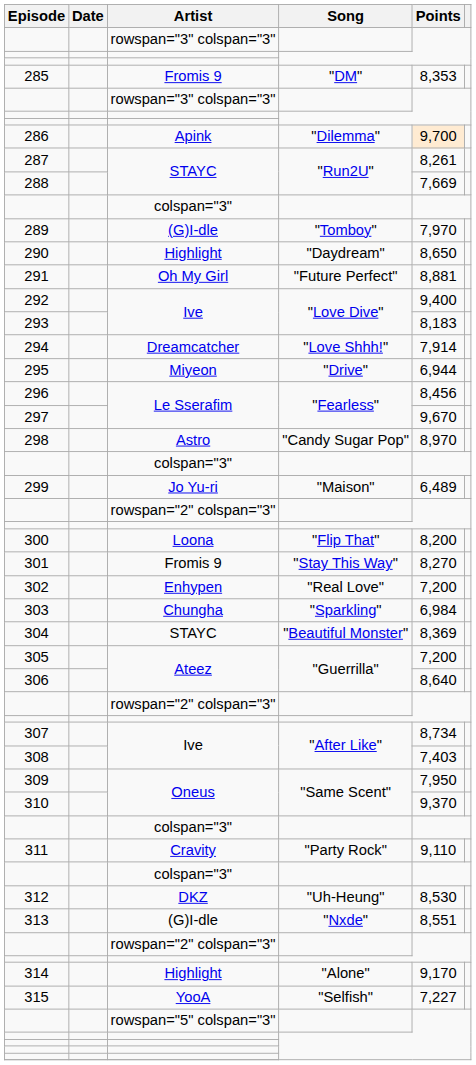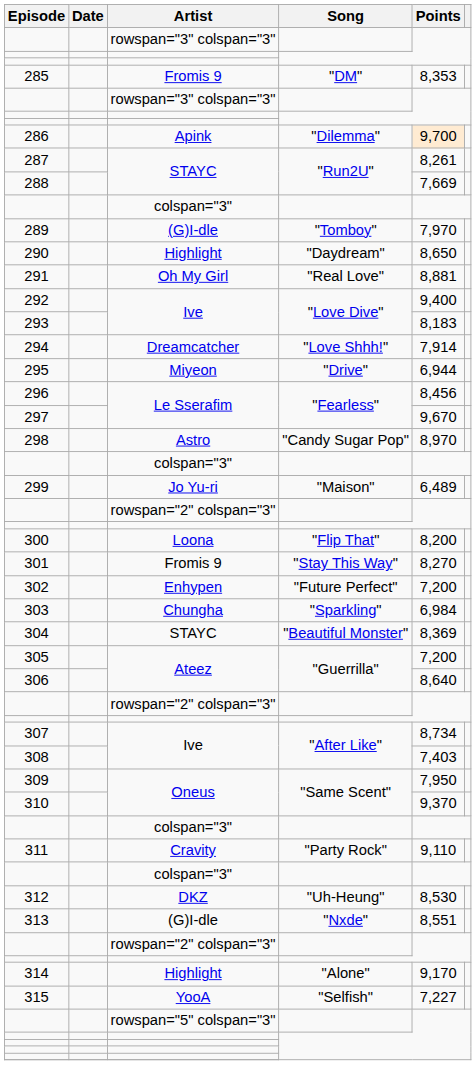(346, 276) "Future Perfect" -> (346, 276) "Real Love"
(346, 587) "Real Love" -> (346, 587) "Future Perfect"
